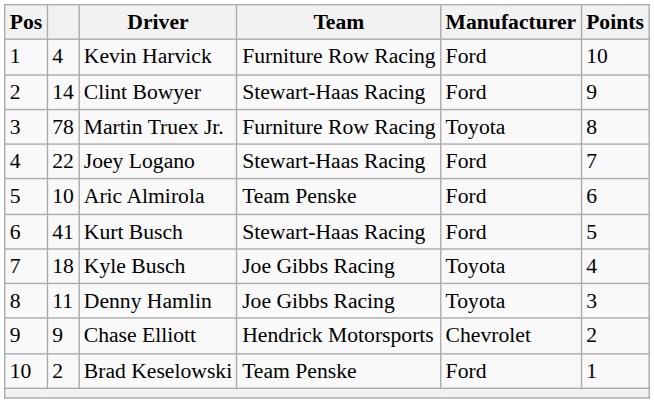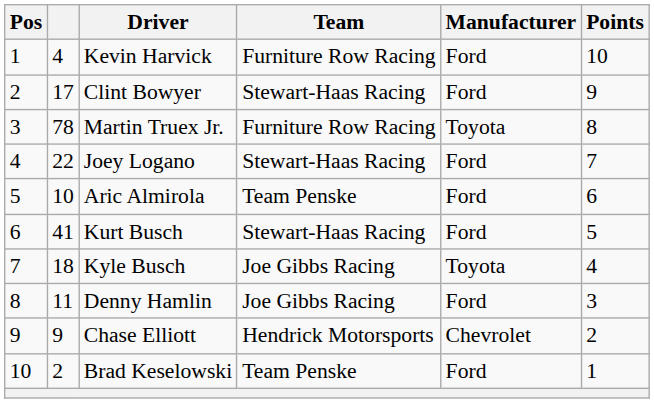(63, 91) 14 -> (63, 91) 17
(475, 300) Toyota -> (466, 300) Ford
